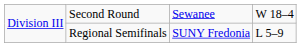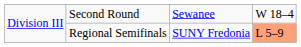(270, 33) no background -> (270, 33) lightsalmon background
